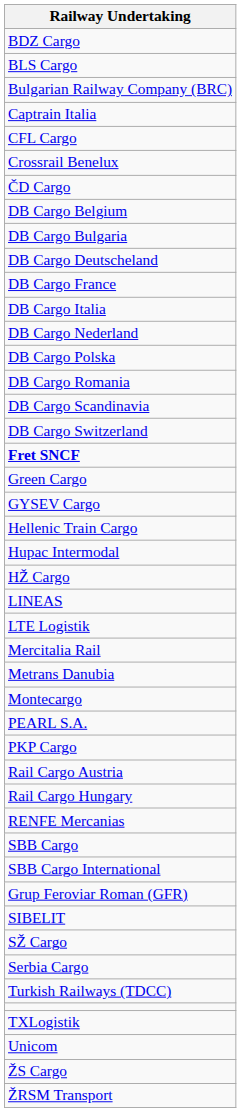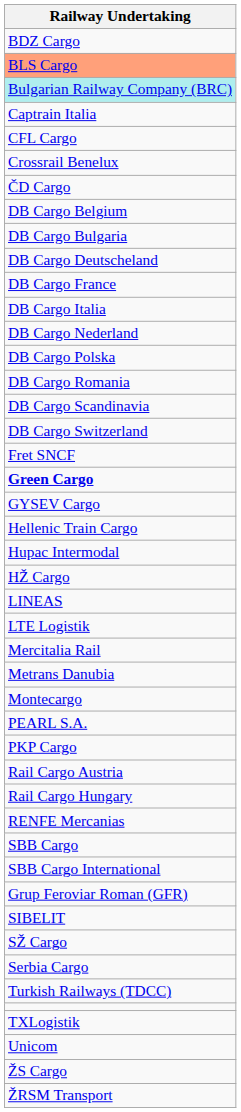(43, 65) no background -> (43, 65) lightsalmon background
(120, 89) no background -> (120, 89) paleturquoise background
(44, 455) bold -> (42, 455) normal
(47, 479) normal -> (51, 479) bold
